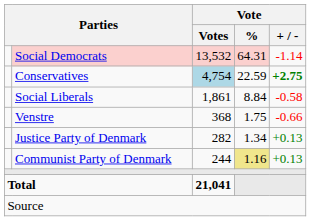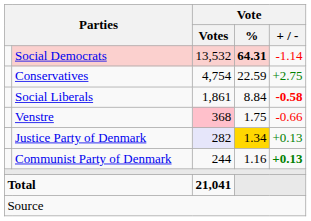(252, 55) normal -> (252, 55) bold
(217, 76) lightblue background -> (217, 76) no background
(287, 76) bold -> (287, 76) normal
(289, 96) normal -> (289, 96) bold
(222, 117) no background -> (222, 117) pink background
(222, 138) no background -> (222, 138) lavender background
(255, 138) no background -> (255, 138) gold background
(255, 158) khaki background -> (255, 158) no background
(287, 158) normal -> (287, 158) bold
